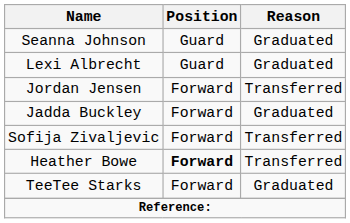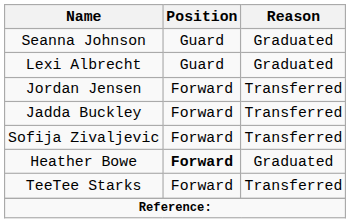(293, 113) Graduated -> (293, 113) Transferred
(293, 162) Transferred -> (293, 162) Graduated
(293, 186) Graduated -> (293, 186) Transferred
